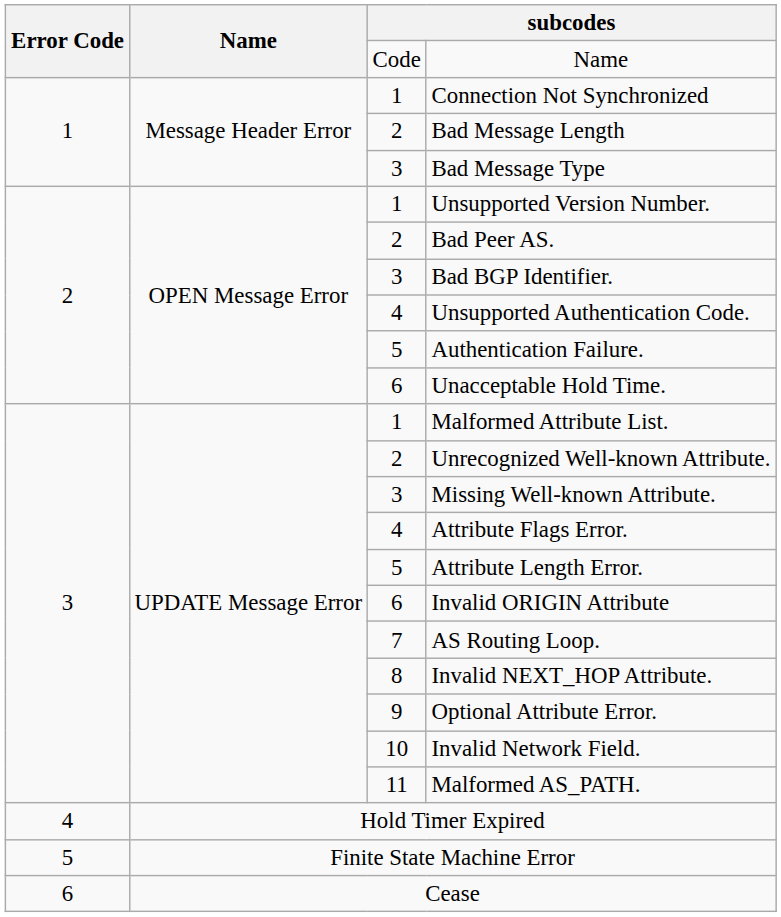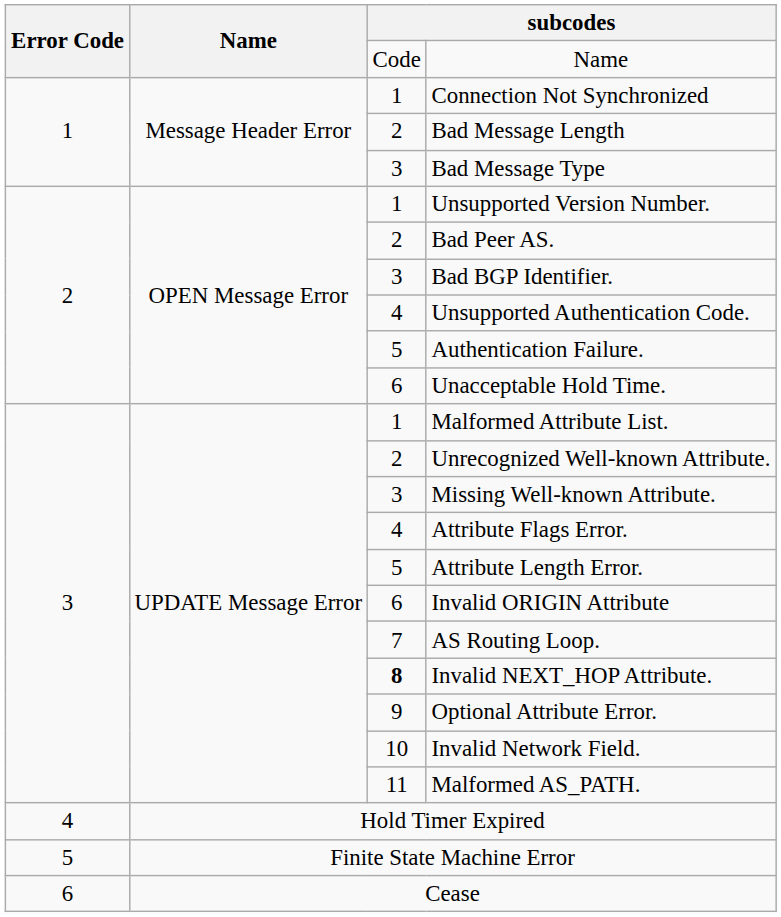(397, 675) normal -> (397, 675) bold
